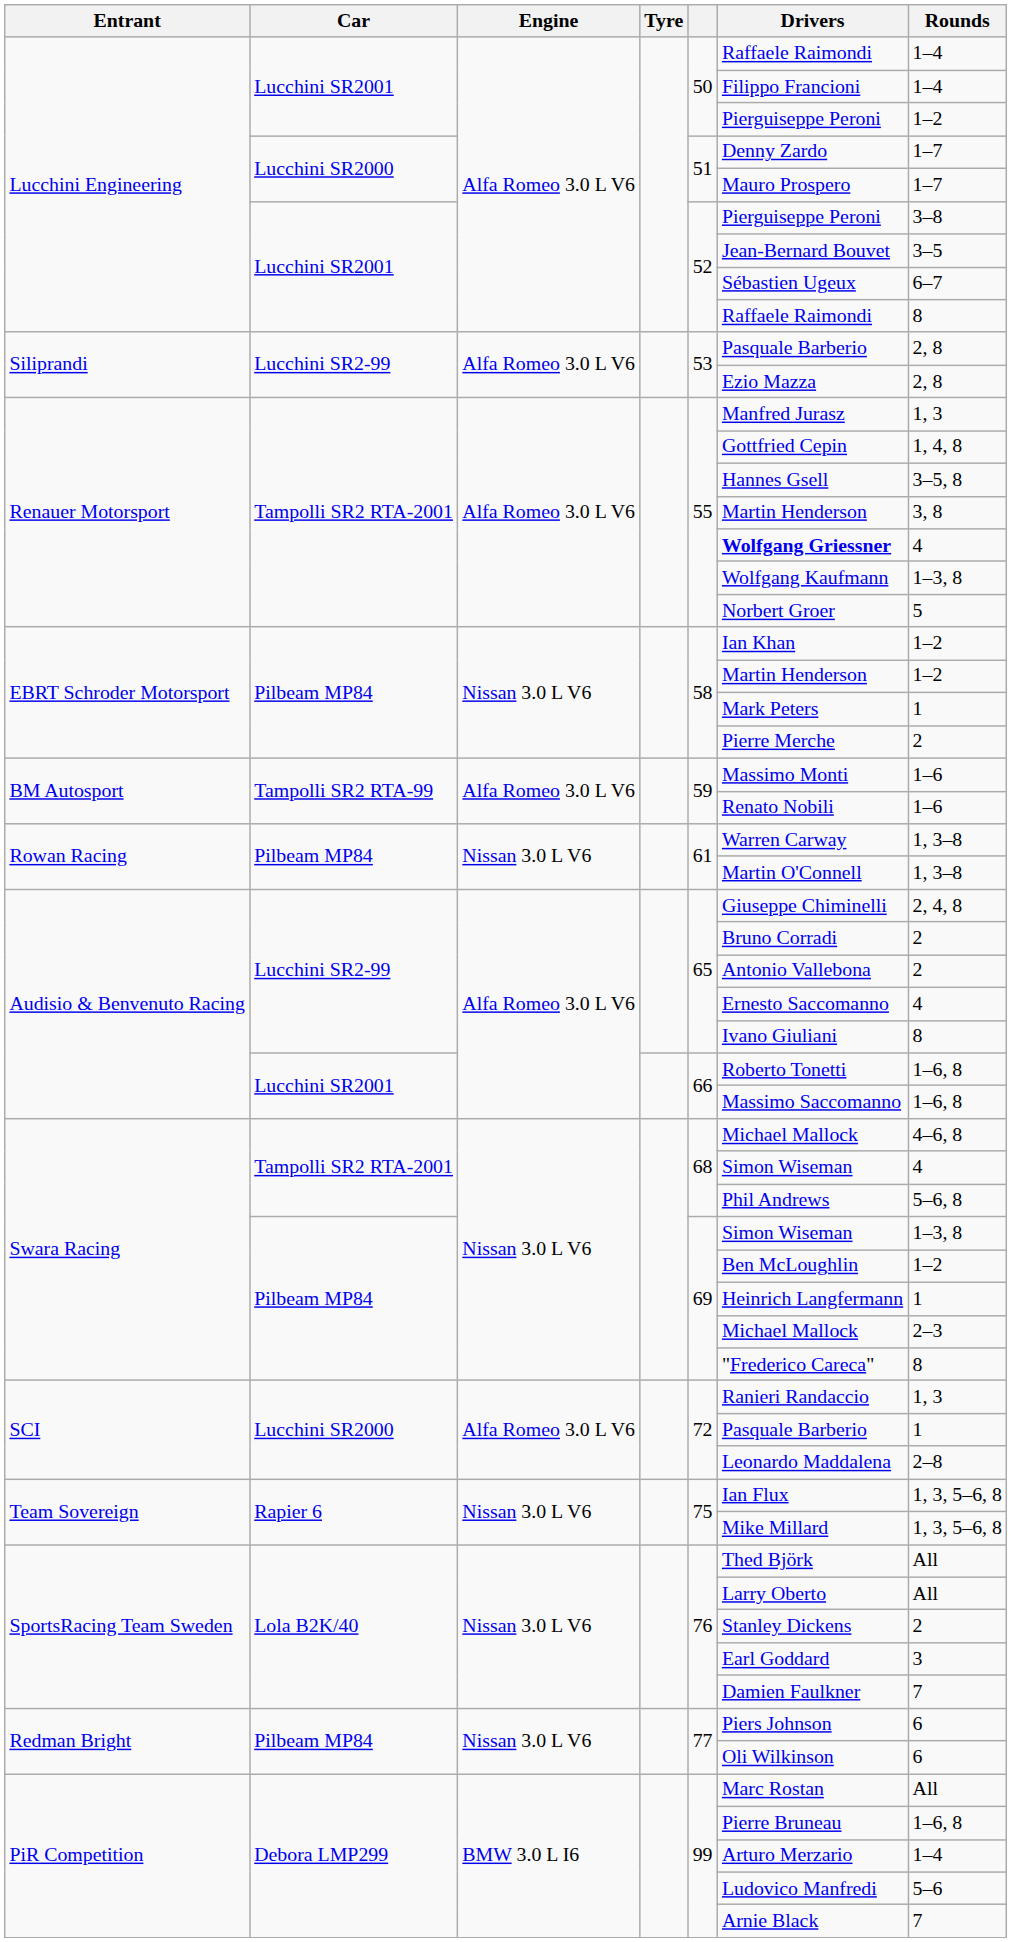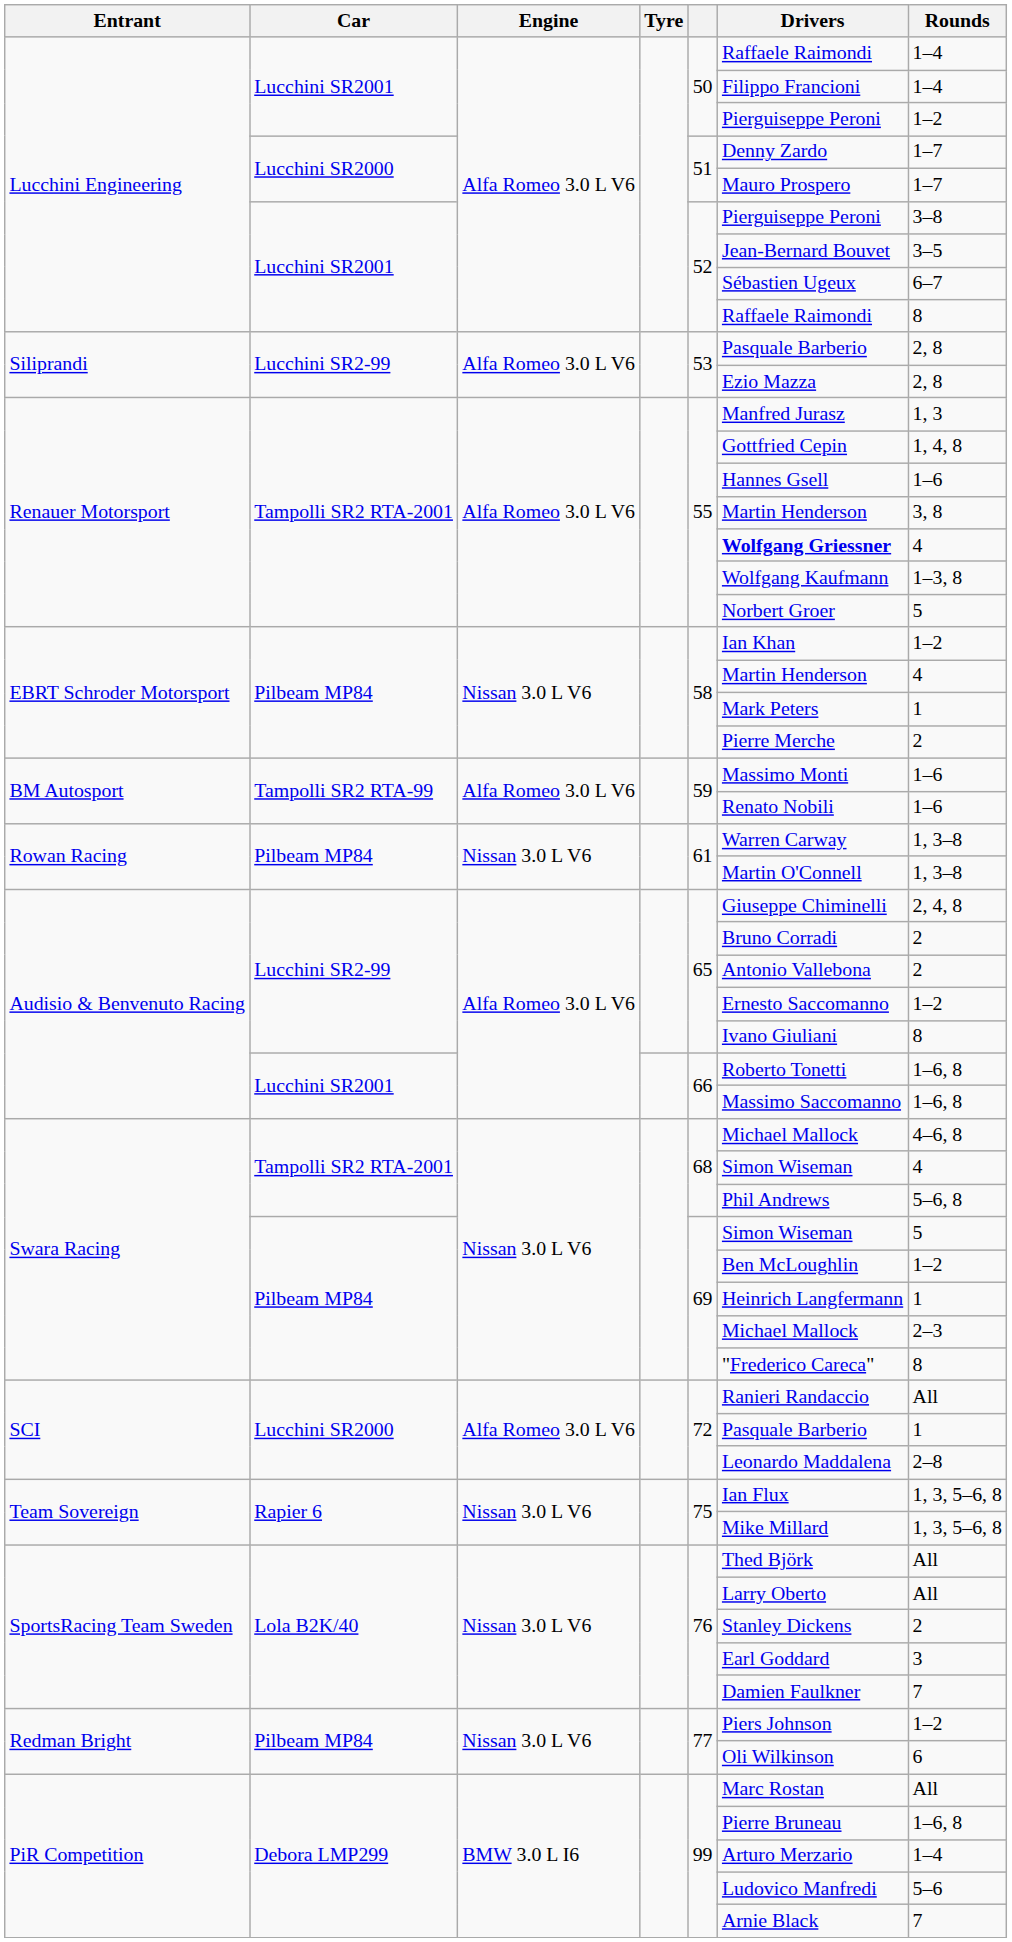(937, 479) 3–5, 8 -> (928, 479) 1–6
(928, 675) 1–2 -> (918, 675) 4
(918, 1003) 4 -> (928, 1003) 1–2
(937, 1232) 1–3, 8 -> (918, 1232) 5
(928, 1396) 1, 3 -> (925, 1396) All
(918, 1723) 6 -> (928, 1723) 1–2
